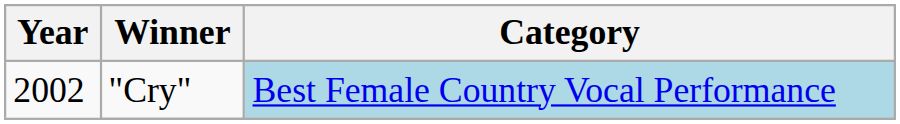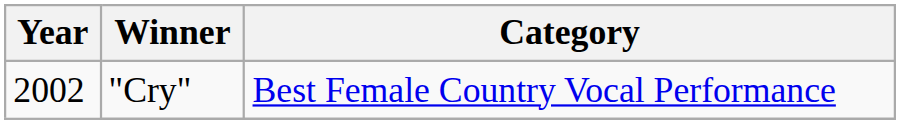(544, 89) lightblue background -> (544, 89) no background
